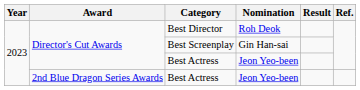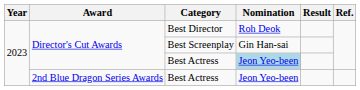(268, 61) no background -> (268, 61) lightblue background
